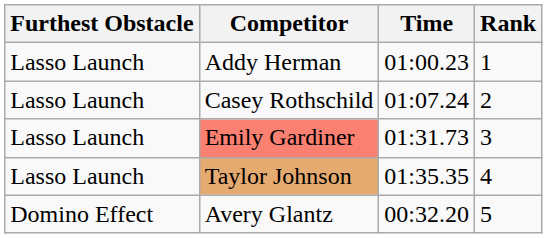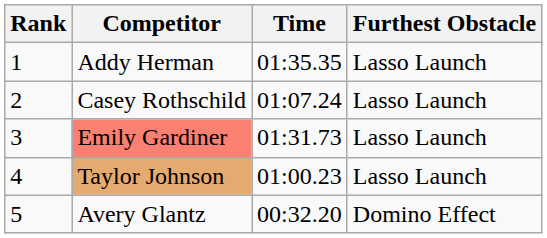columns swapped: (508, 23) <-> (102, 23)
(427, 61) 01:00.23 -> (299, 61) 01:35.35
(427, 175) 01:35.35 -> (299, 175) 01:00.23
